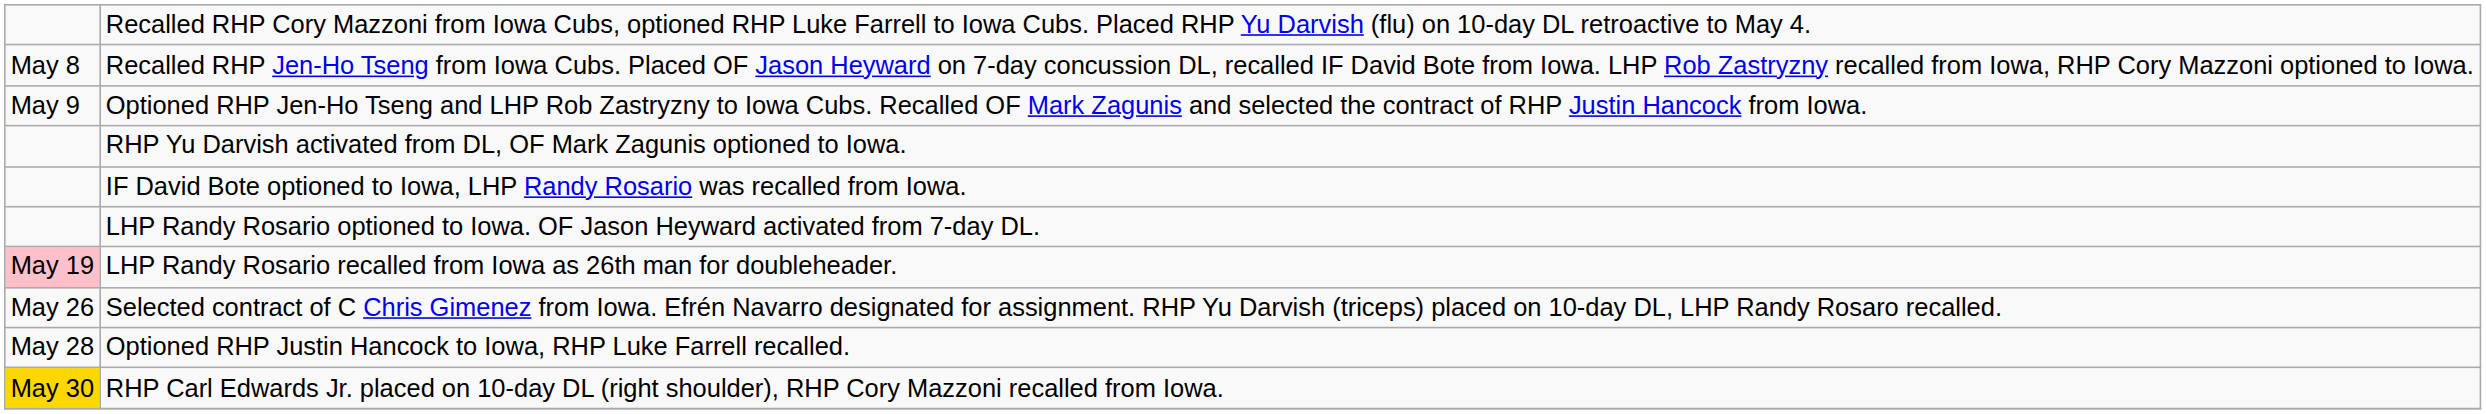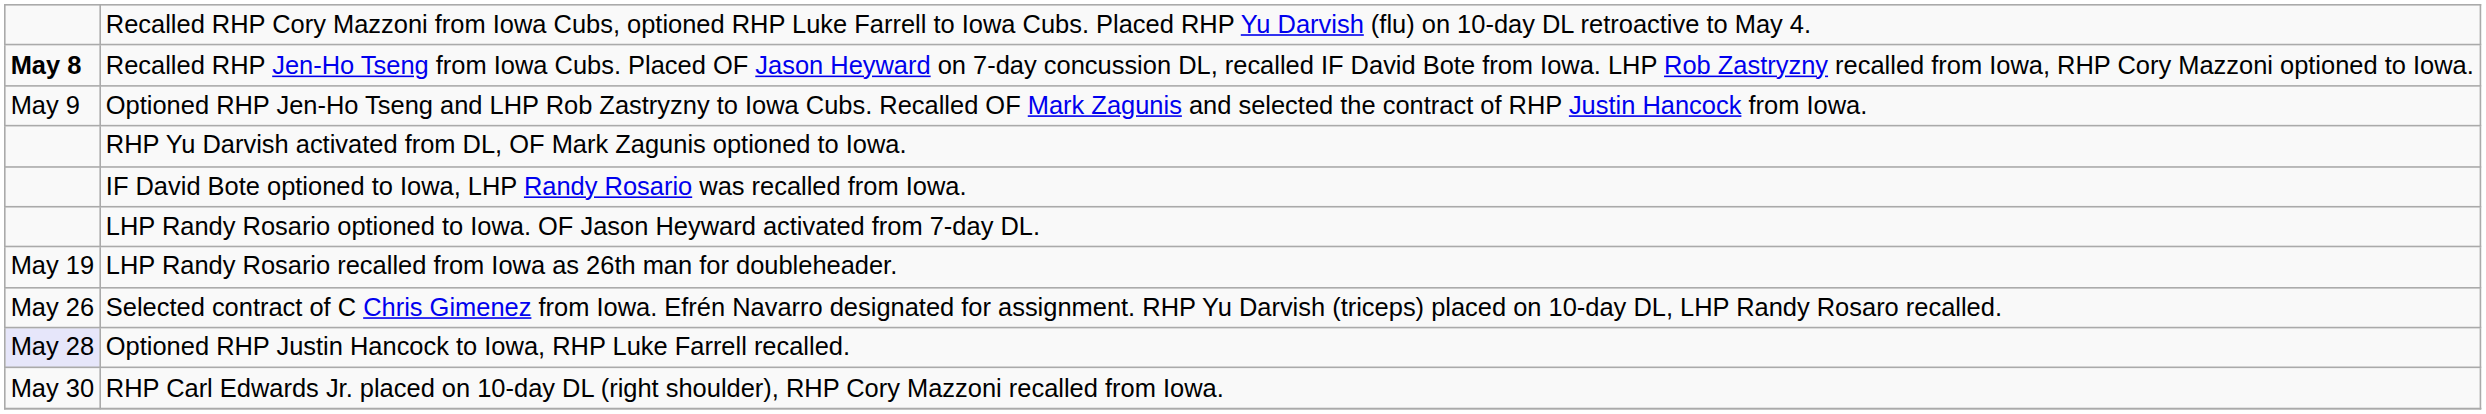(45, 65) normal -> (46, 65) bold
(52, 266) pink background -> (52, 266) no background
(52, 347) no background -> (52, 347) lavender background
(52, 387) gold background -> (52, 387) no background
